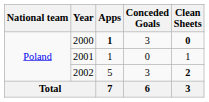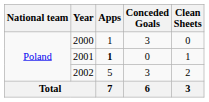(110, 40) bold -> (110, 40) normal
(188, 40) bold -> (188, 40) normal
(110, 56) normal -> (110, 56) bold
(188, 72) bold -> (188, 72) normal
